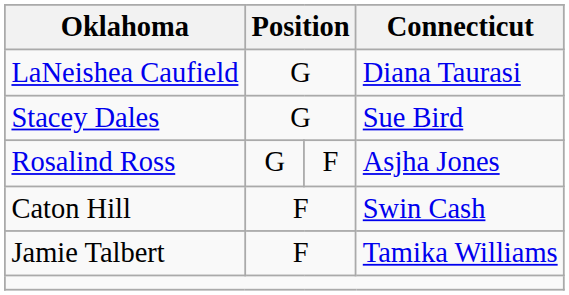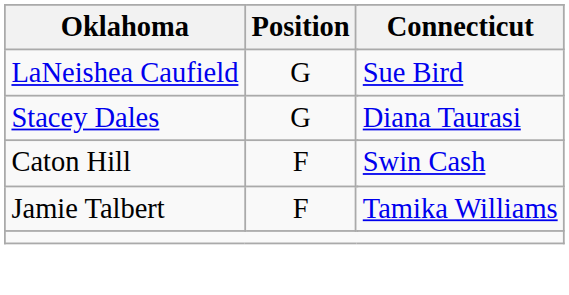(442, 72) Diana Taurasi -> (413, 72) Sue Bird
(413, 117) Sue Bird -> (442, 117) Diana Taurasi
- row: (93, 162)
